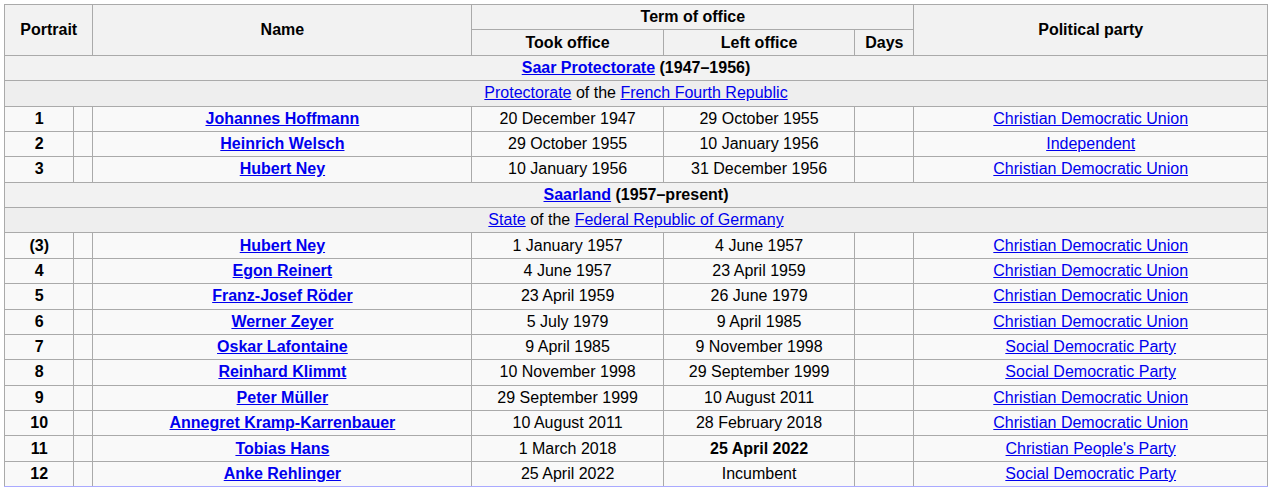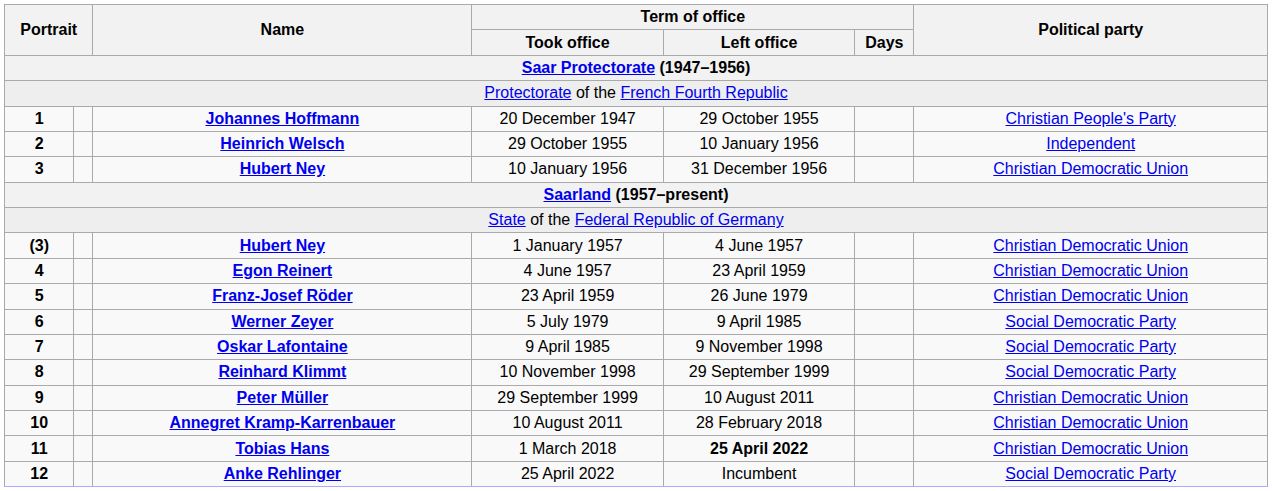(1091, 118) Christian Democratic Union -> (1091, 118) Christian People's Party
(1091, 321) Christian Democratic Union -> (1091, 321) Social Democratic Party
(1091, 448) Christian People's Party -> (1091, 448) Christian Democratic Union
